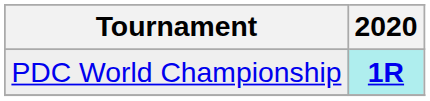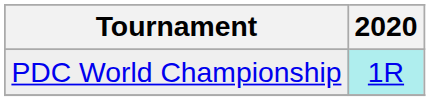(386, 71) bold -> (386, 71) normal
